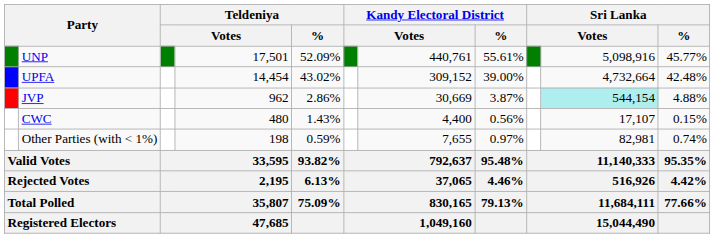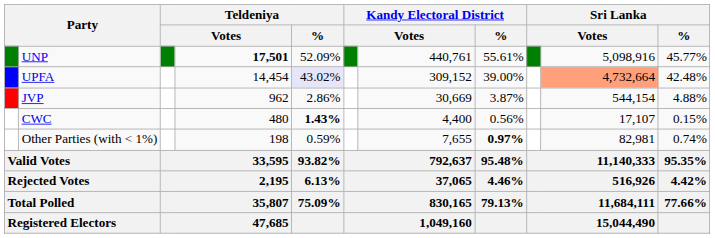(271, 56) normal -> (271, 56) bold
(320, 77) no background -> (320, 77) lavender background
(629, 77) no background -> (629, 77) lightsalmon background
(634, 98) paleturquoise background -> (634, 98) no background
(324, 118) normal -> (322, 118) bold
(507, 139) normal -> (506, 139) bold
